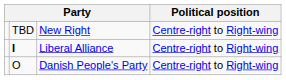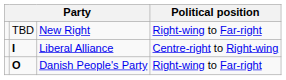(215, 30) Centre-right to Right-wing -> (207, 30) Right-wing to Far-right
(16, 65) normal -> (16, 65) bold
(215, 65) Centre-right to Right-wing -> (207, 65) Right-wing to Far-right
